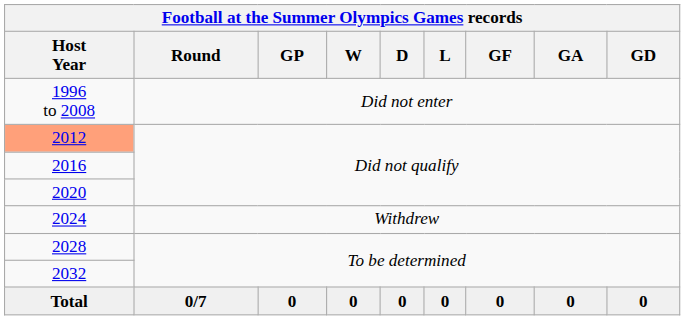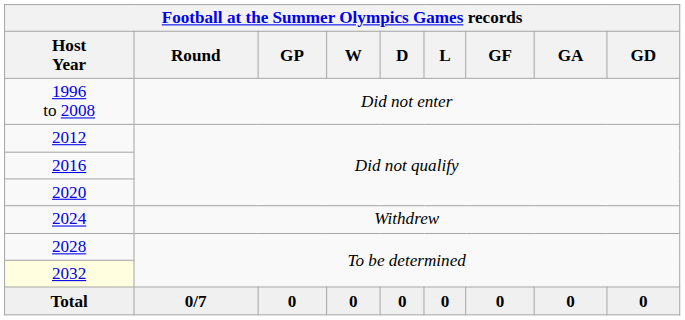(69, 138) lightsalmon background -> (69, 138) no background
(69, 273) no background -> (69, 273) lightyellow background
